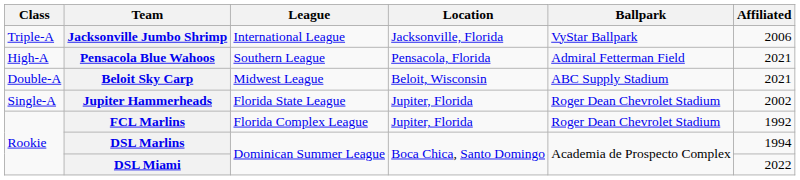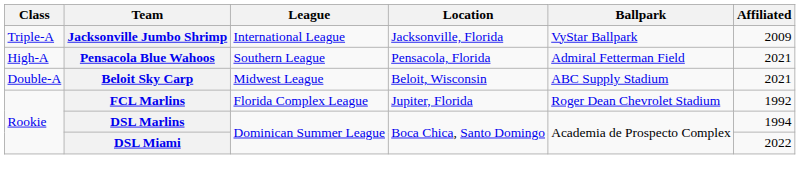(778, 36) 2006 -> (778, 36) 2009
- row: (147, 100)
